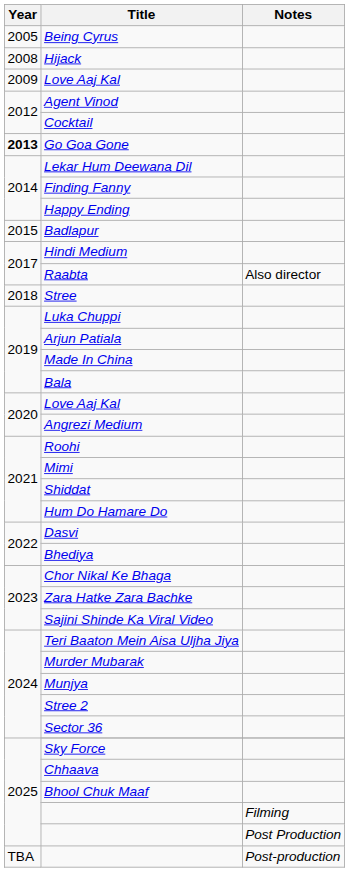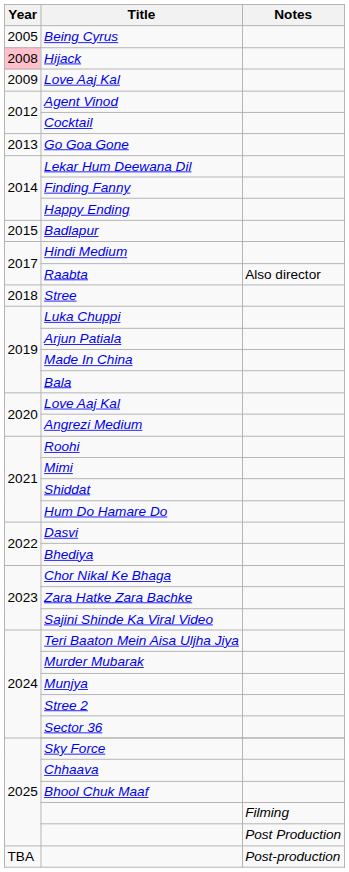(23, 58) no background -> (23, 58) pink background
(23, 144) bold -> (23, 144) normal
